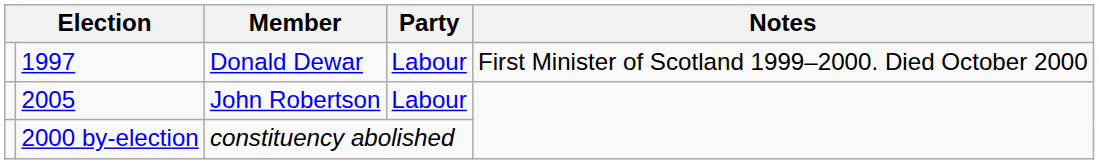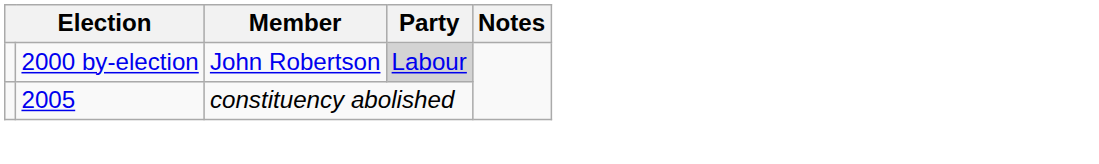- row: (286, 61)
(48, 100) 2005 -> (110, 61) 2000 by-election
(429, 100) no background -> (429, 61) lightgrey background
(110, 138) 2000 by-election -> (48, 100) 2005
